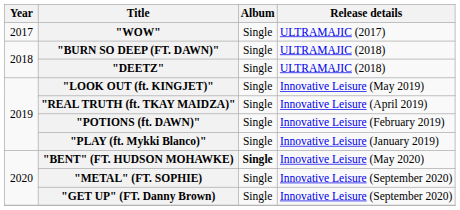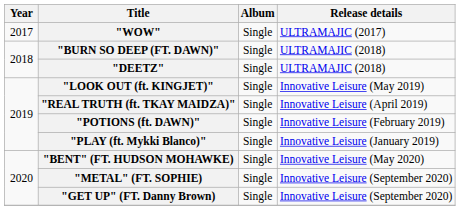(258, 159) bold -> (258, 159) normal
